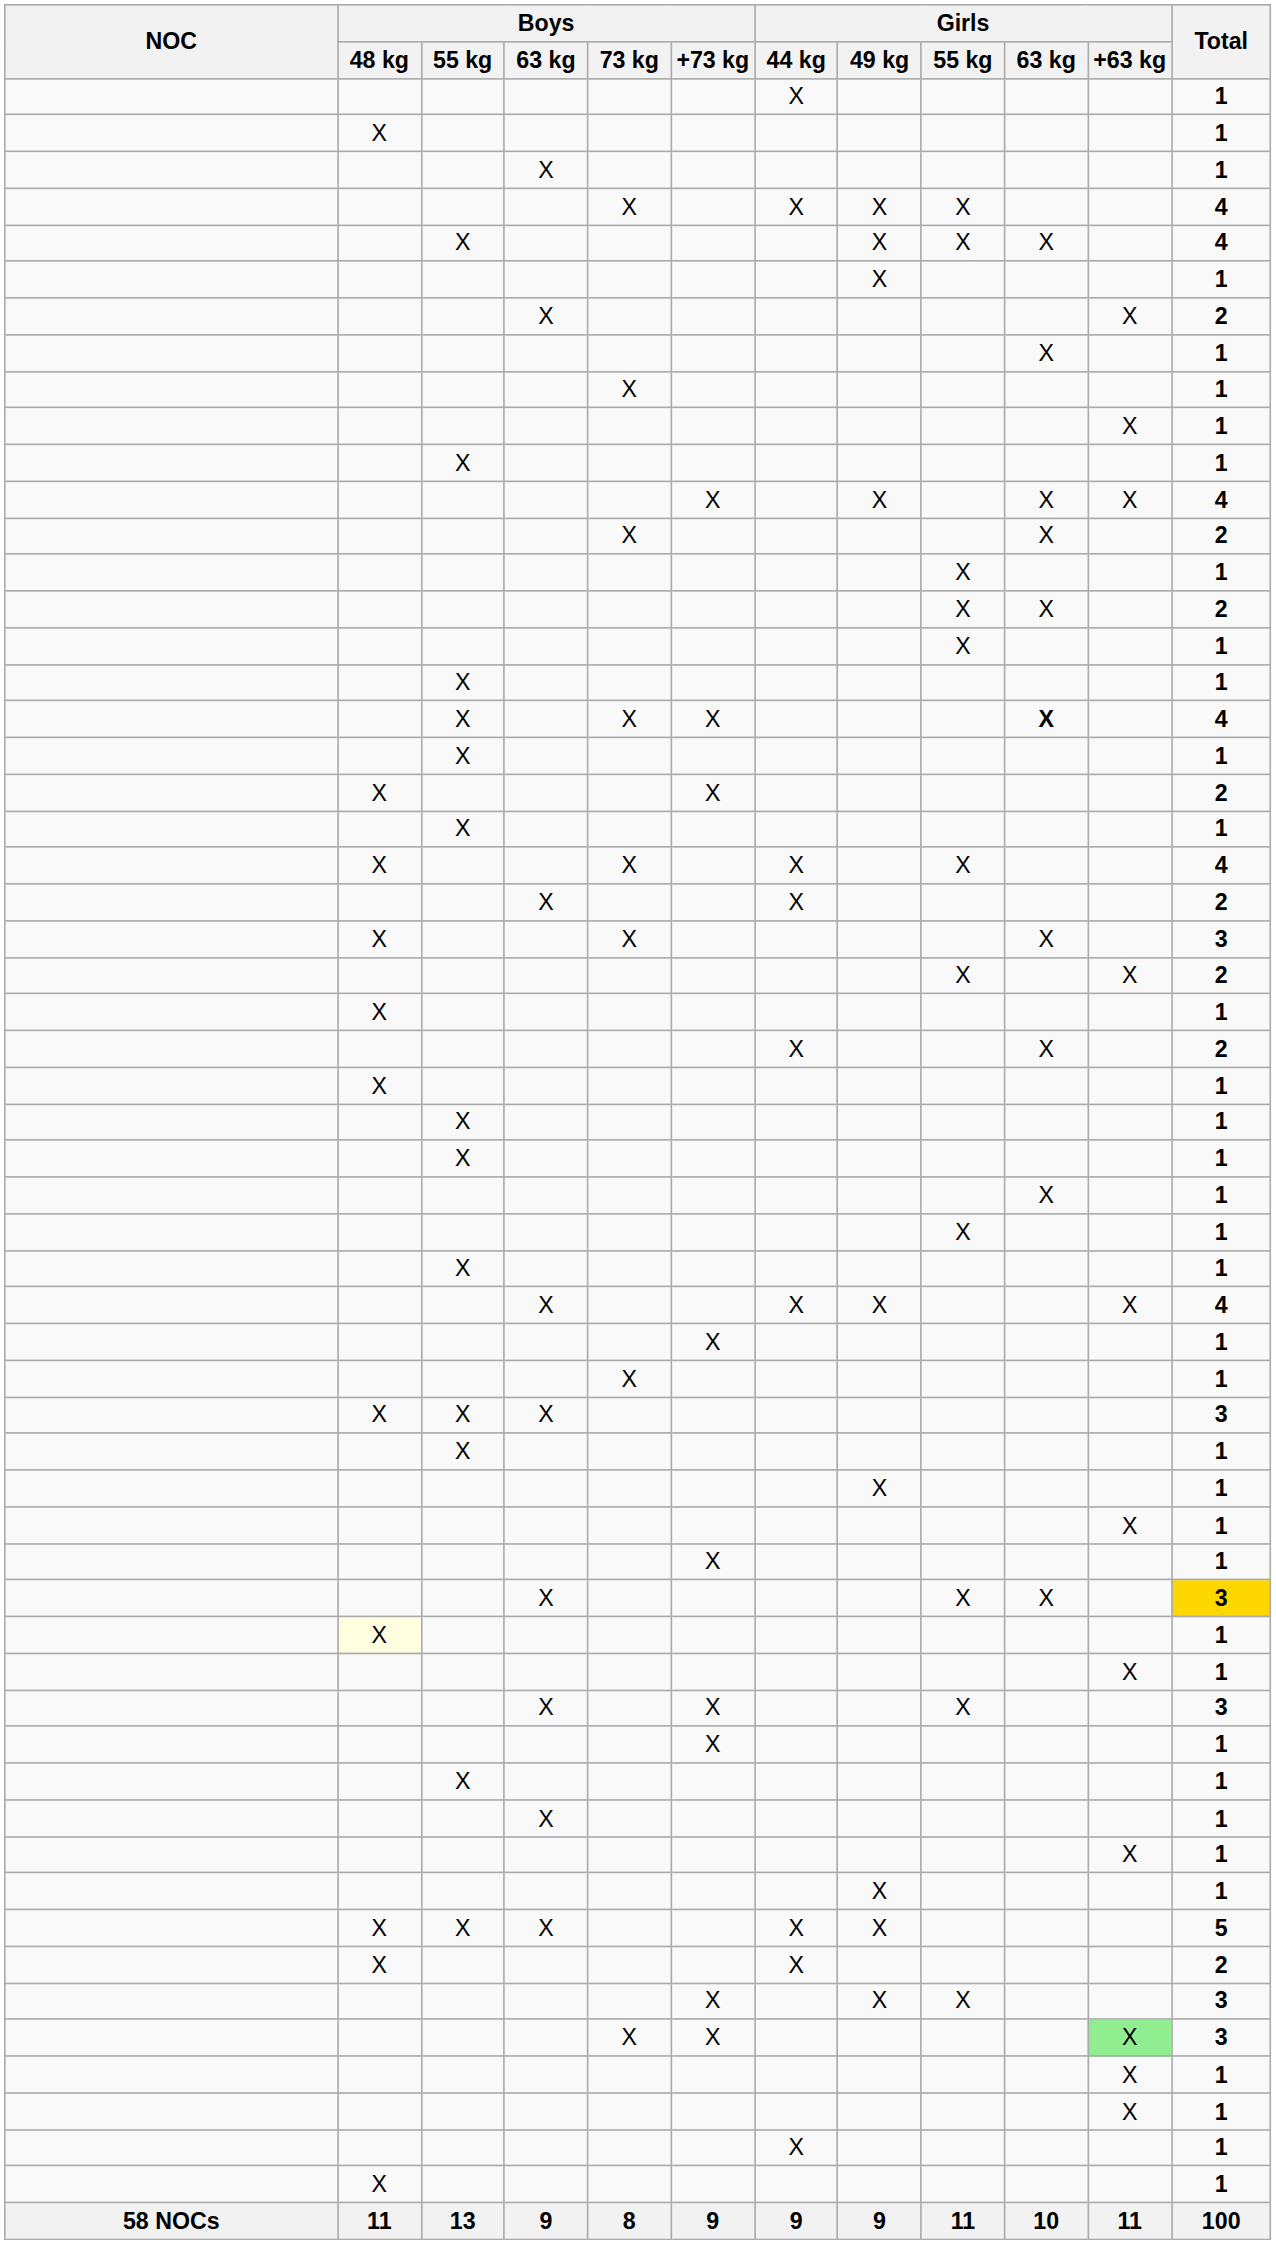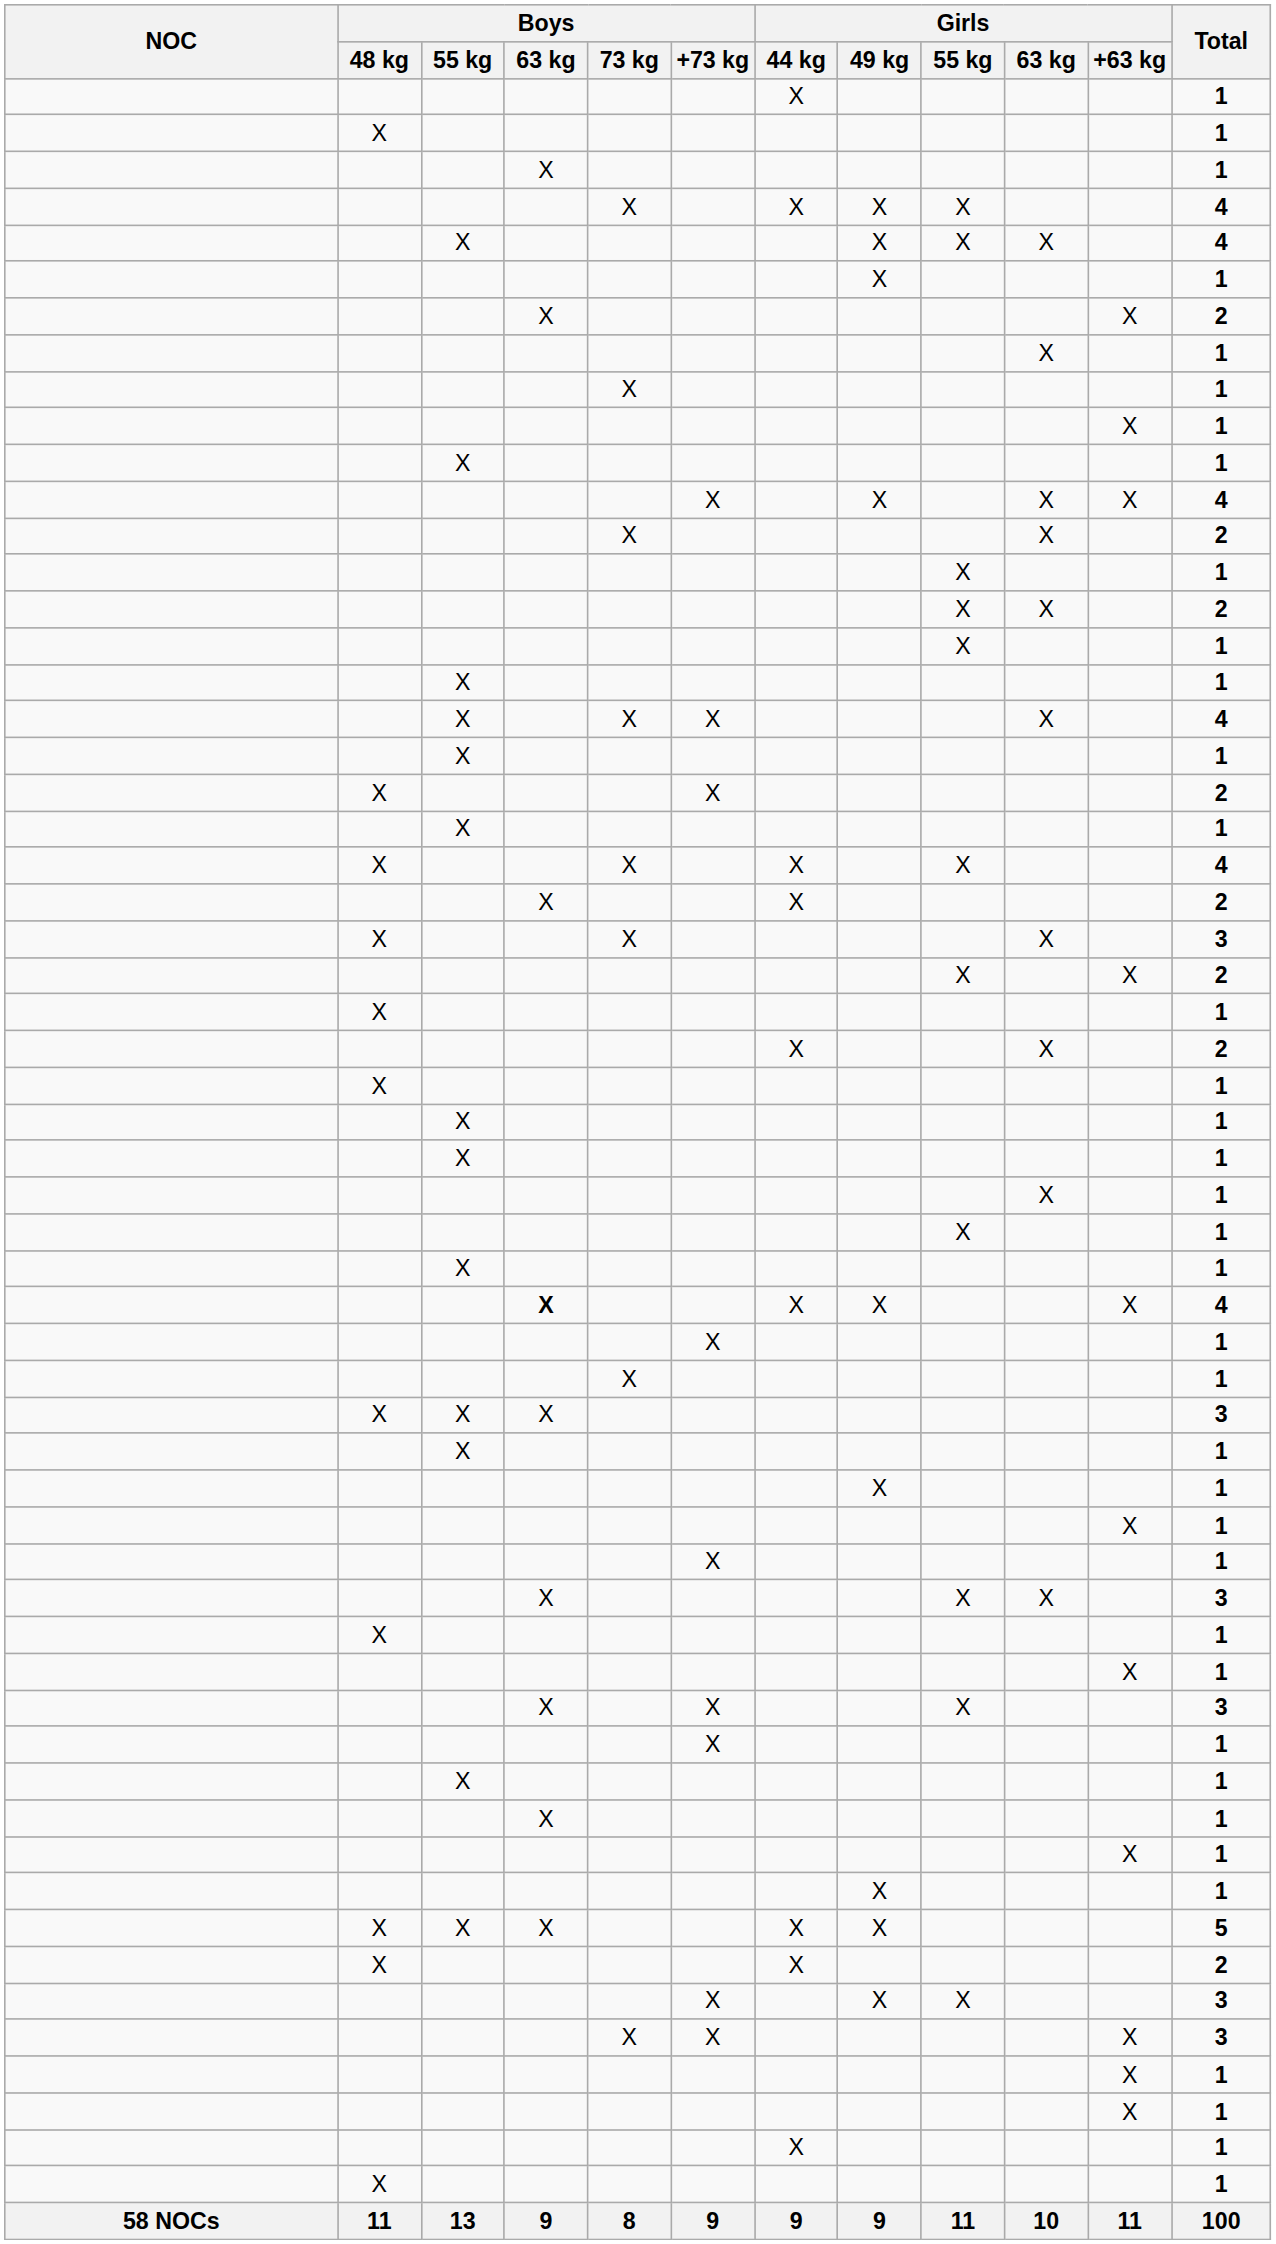(1046, 719) bold -> (1046, 719) normal
(546, 1305) normal -> (546, 1305) bold
(1221, 1598) gold background -> (1221, 1598) no background
(379, 1635) lightyellow background -> (379, 1635) no background
(1130, 2038) lightgreen background -> (1130, 2038) no background
